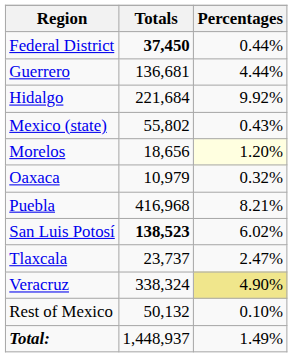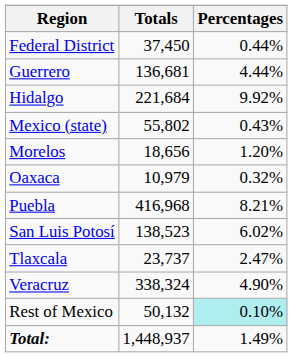(167, 45) bold -> (167, 45) normal
(261, 151) lightyellow background -> (261, 151) no background
(162, 231) bold -> (162, 231) normal
(261, 285) khaki background -> (261, 285) no background
(261, 311) no background -> (261, 311) paleturquoise background
